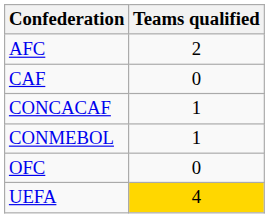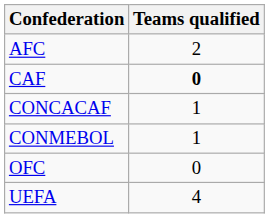(196, 78) normal -> (196, 78) bold
(196, 197) gold background -> (196, 197) no background
